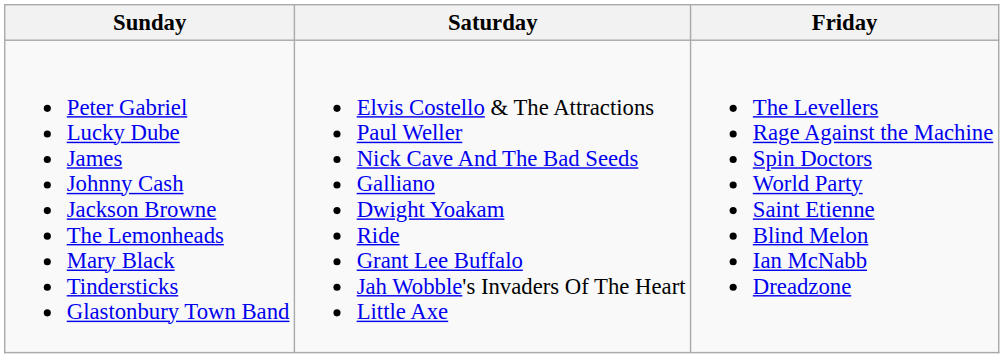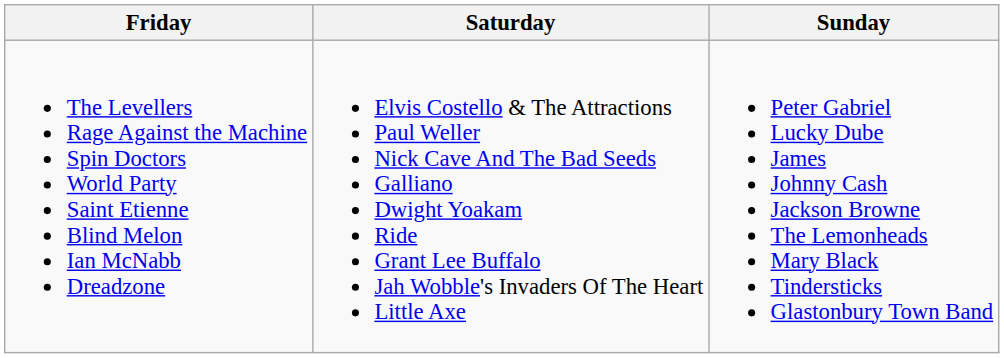columns swapped: (845, 22) <-> (150, 22)
